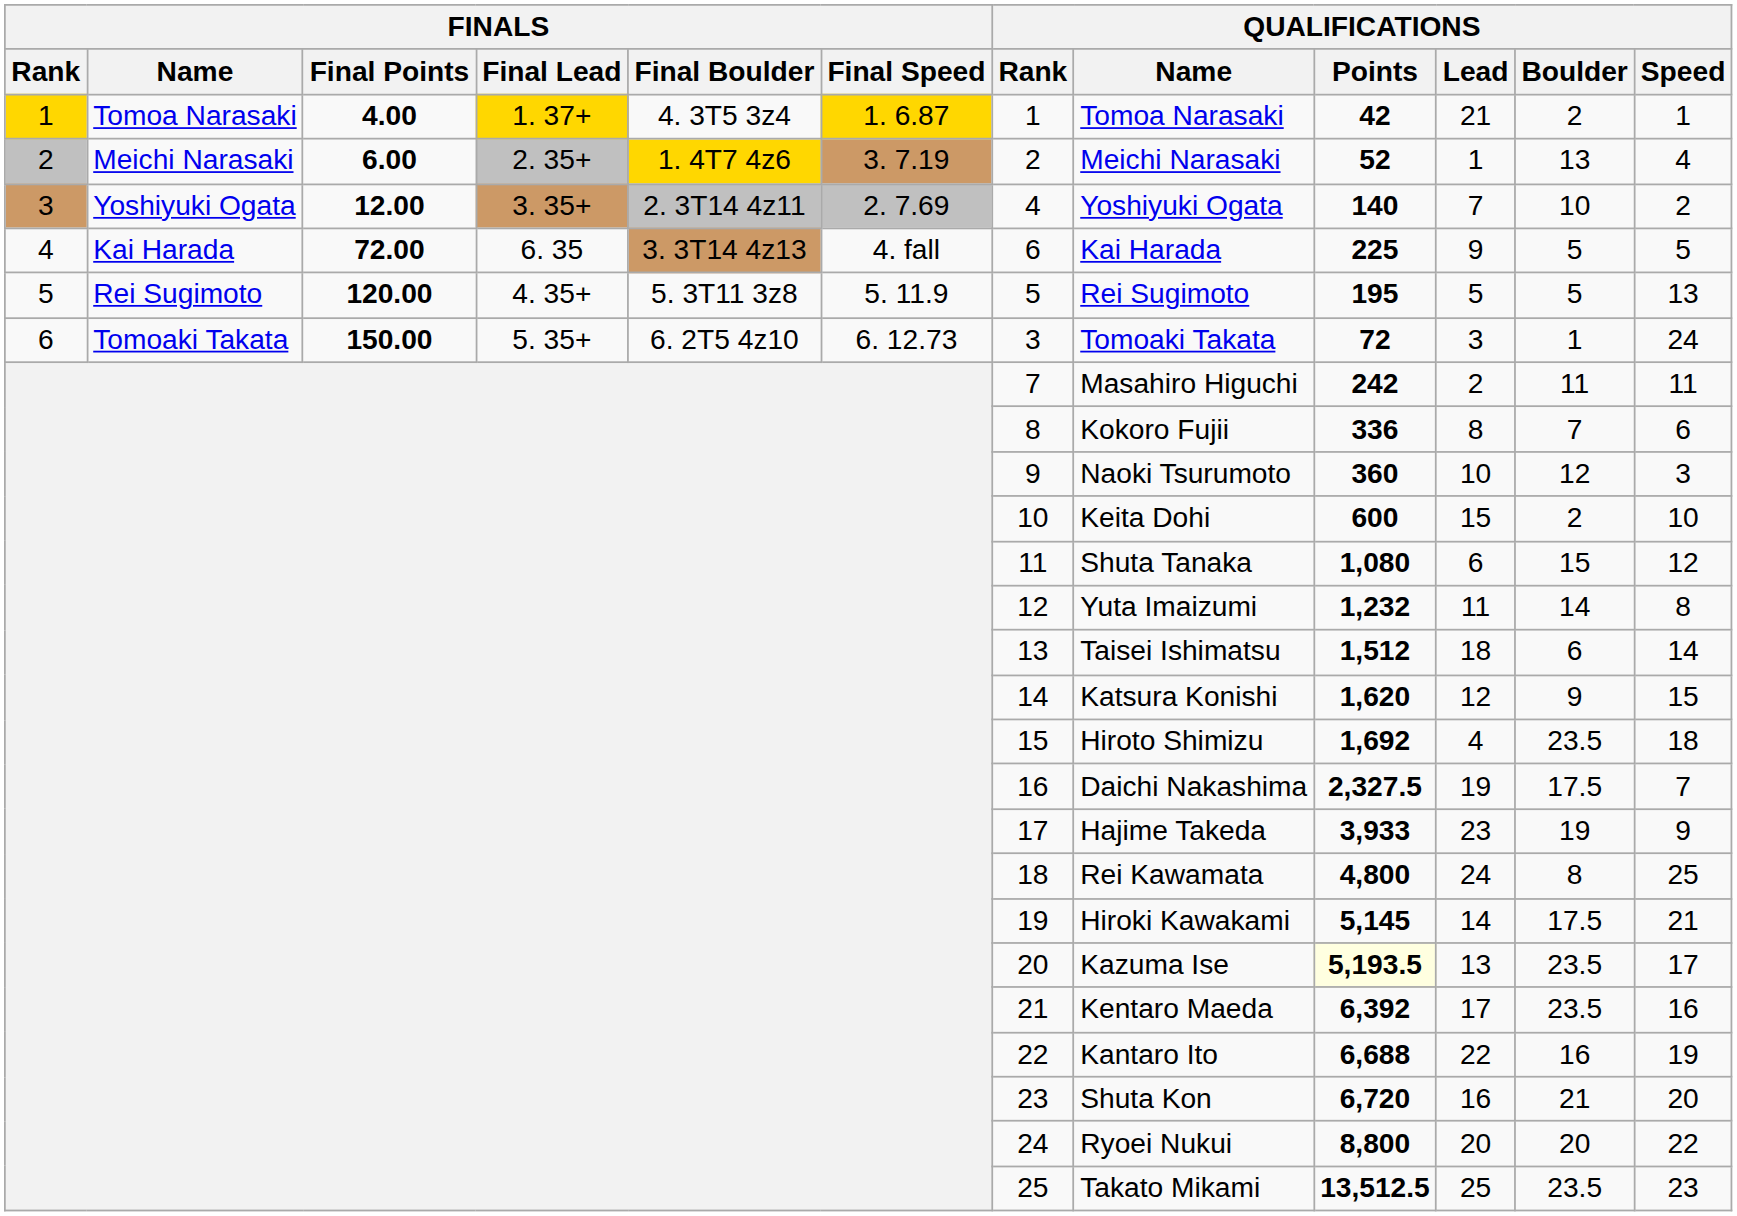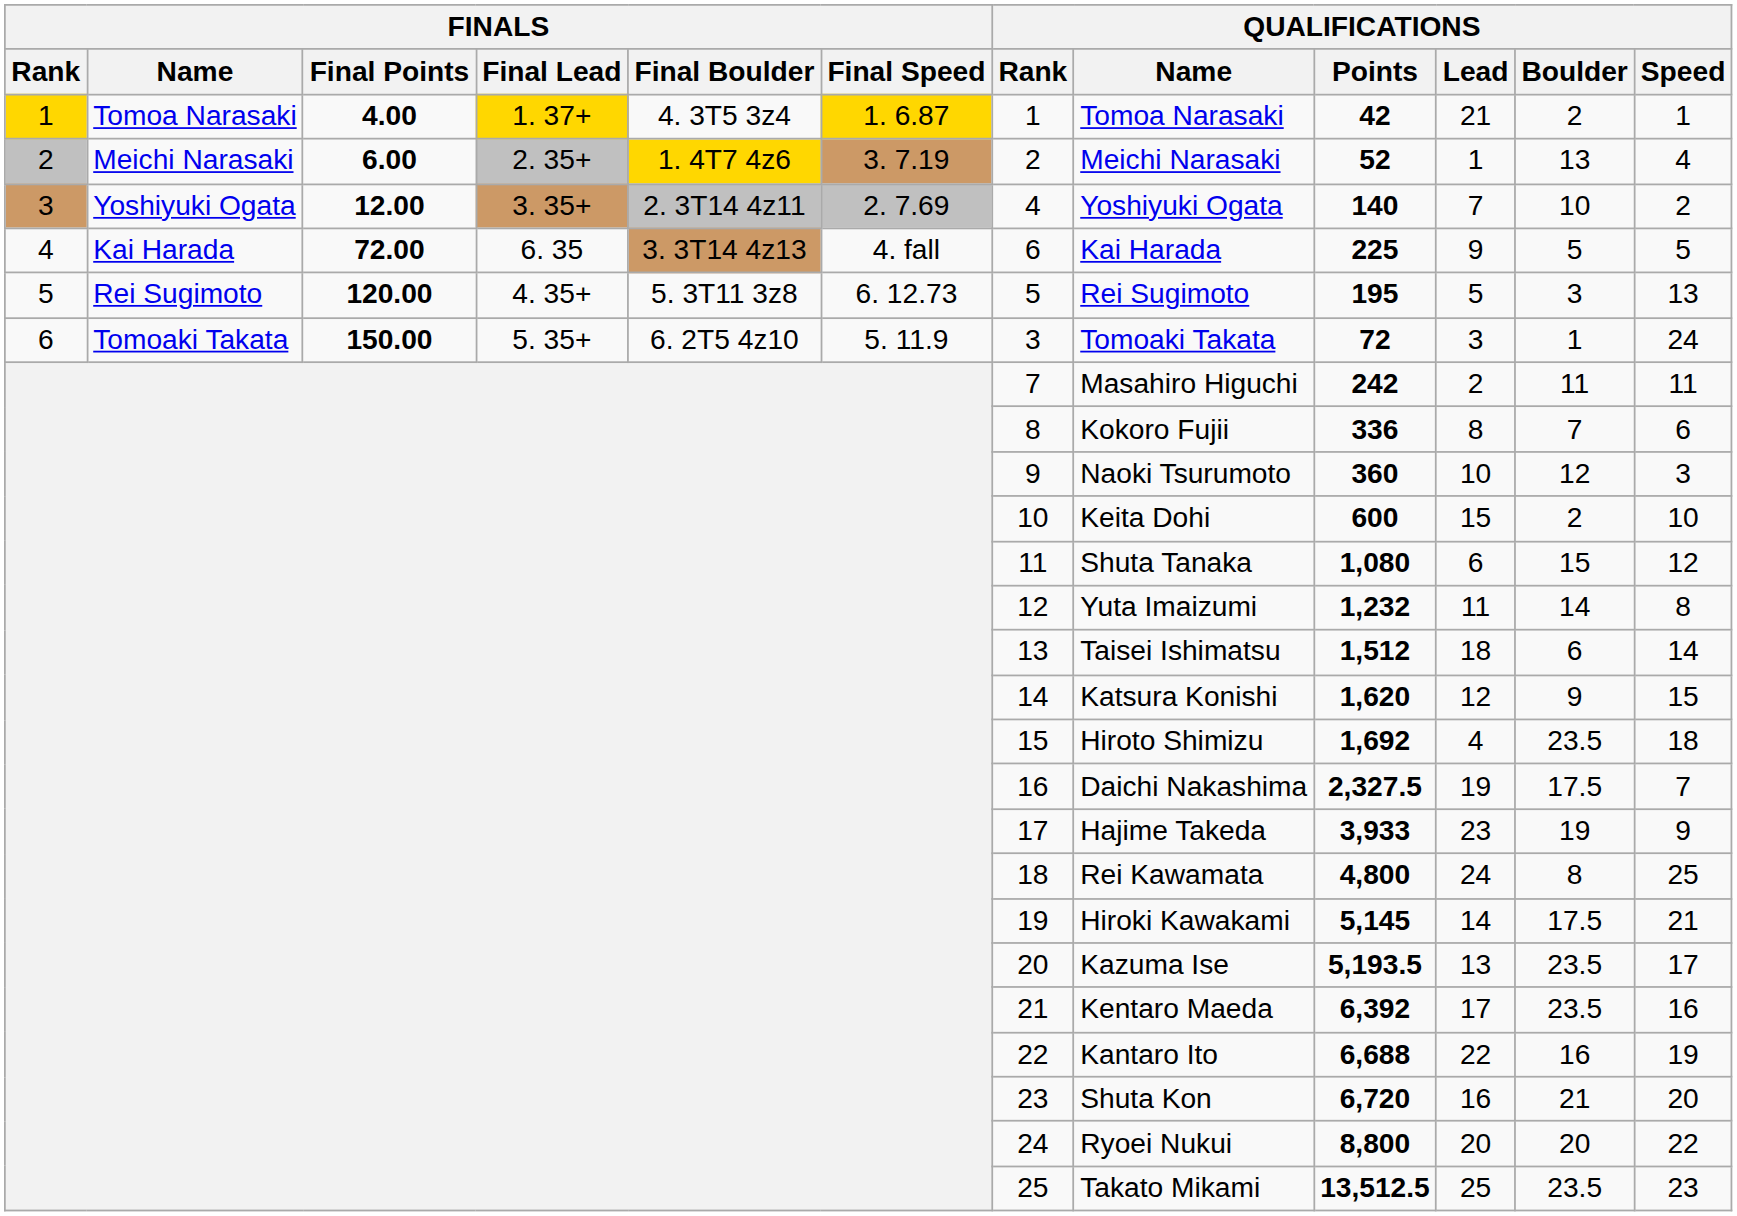(906, 294) 5. 11.9 -> (906, 294) 6. 12.73
(1575, 294) 5 -> (1575, 294) 3
(906, 339) 6. 12.73 -> (906, 339) 5. 11.9
(1375, 964) lightyellow background -> (1375, 964) no background
